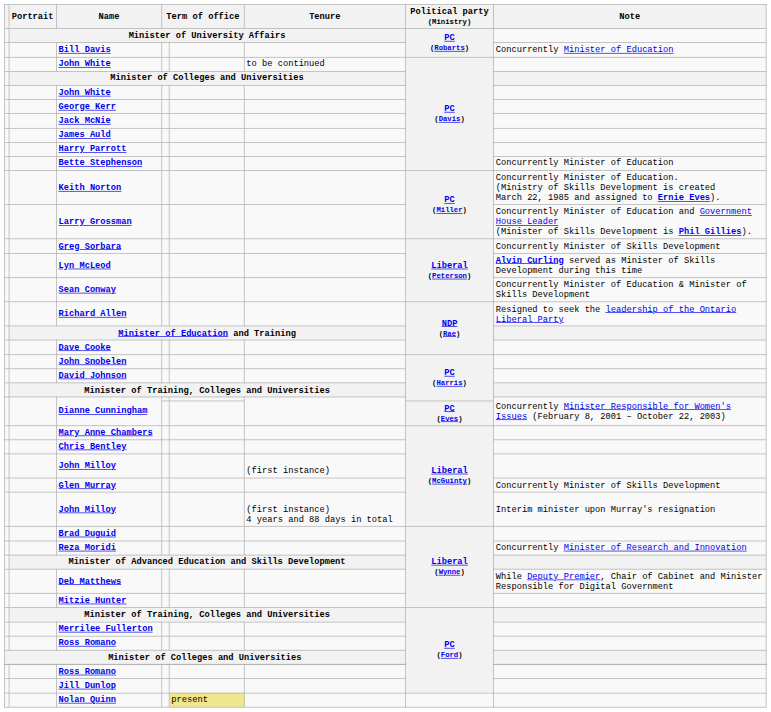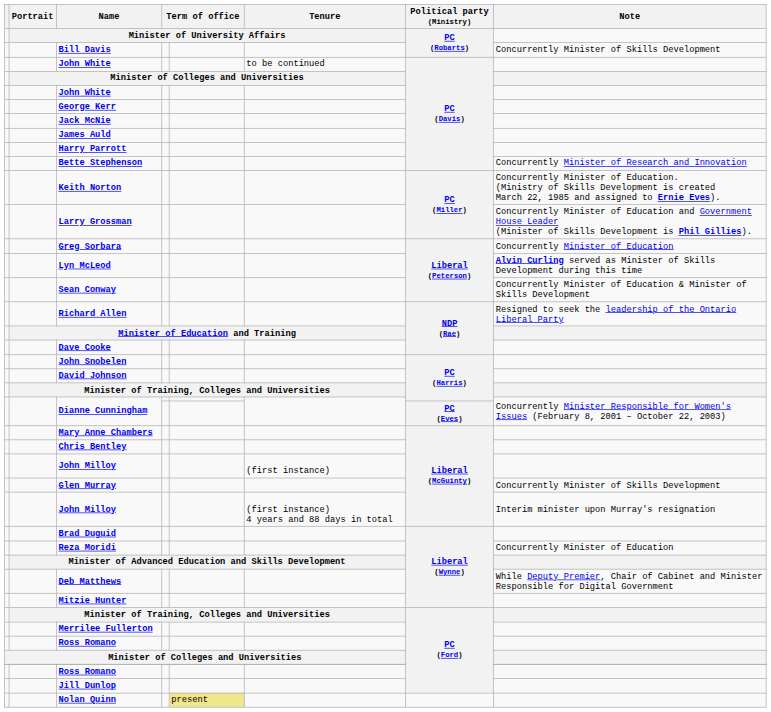(585, 50) Concurrently Minister of Education -> (608, 50) Concurrently Minister of Skills Development
(585, 163) Concurrently Minister of Education -> (621, 163) Concurrently Minister of Research and Innovation
(608, 246) Concurrently Minister of Skills Development -> (585, 246) Concurrently Minister of Education
(621, 548) Concurrently Minister of Research and Innovation -> (585, 548) Concurrently Minister of Education
